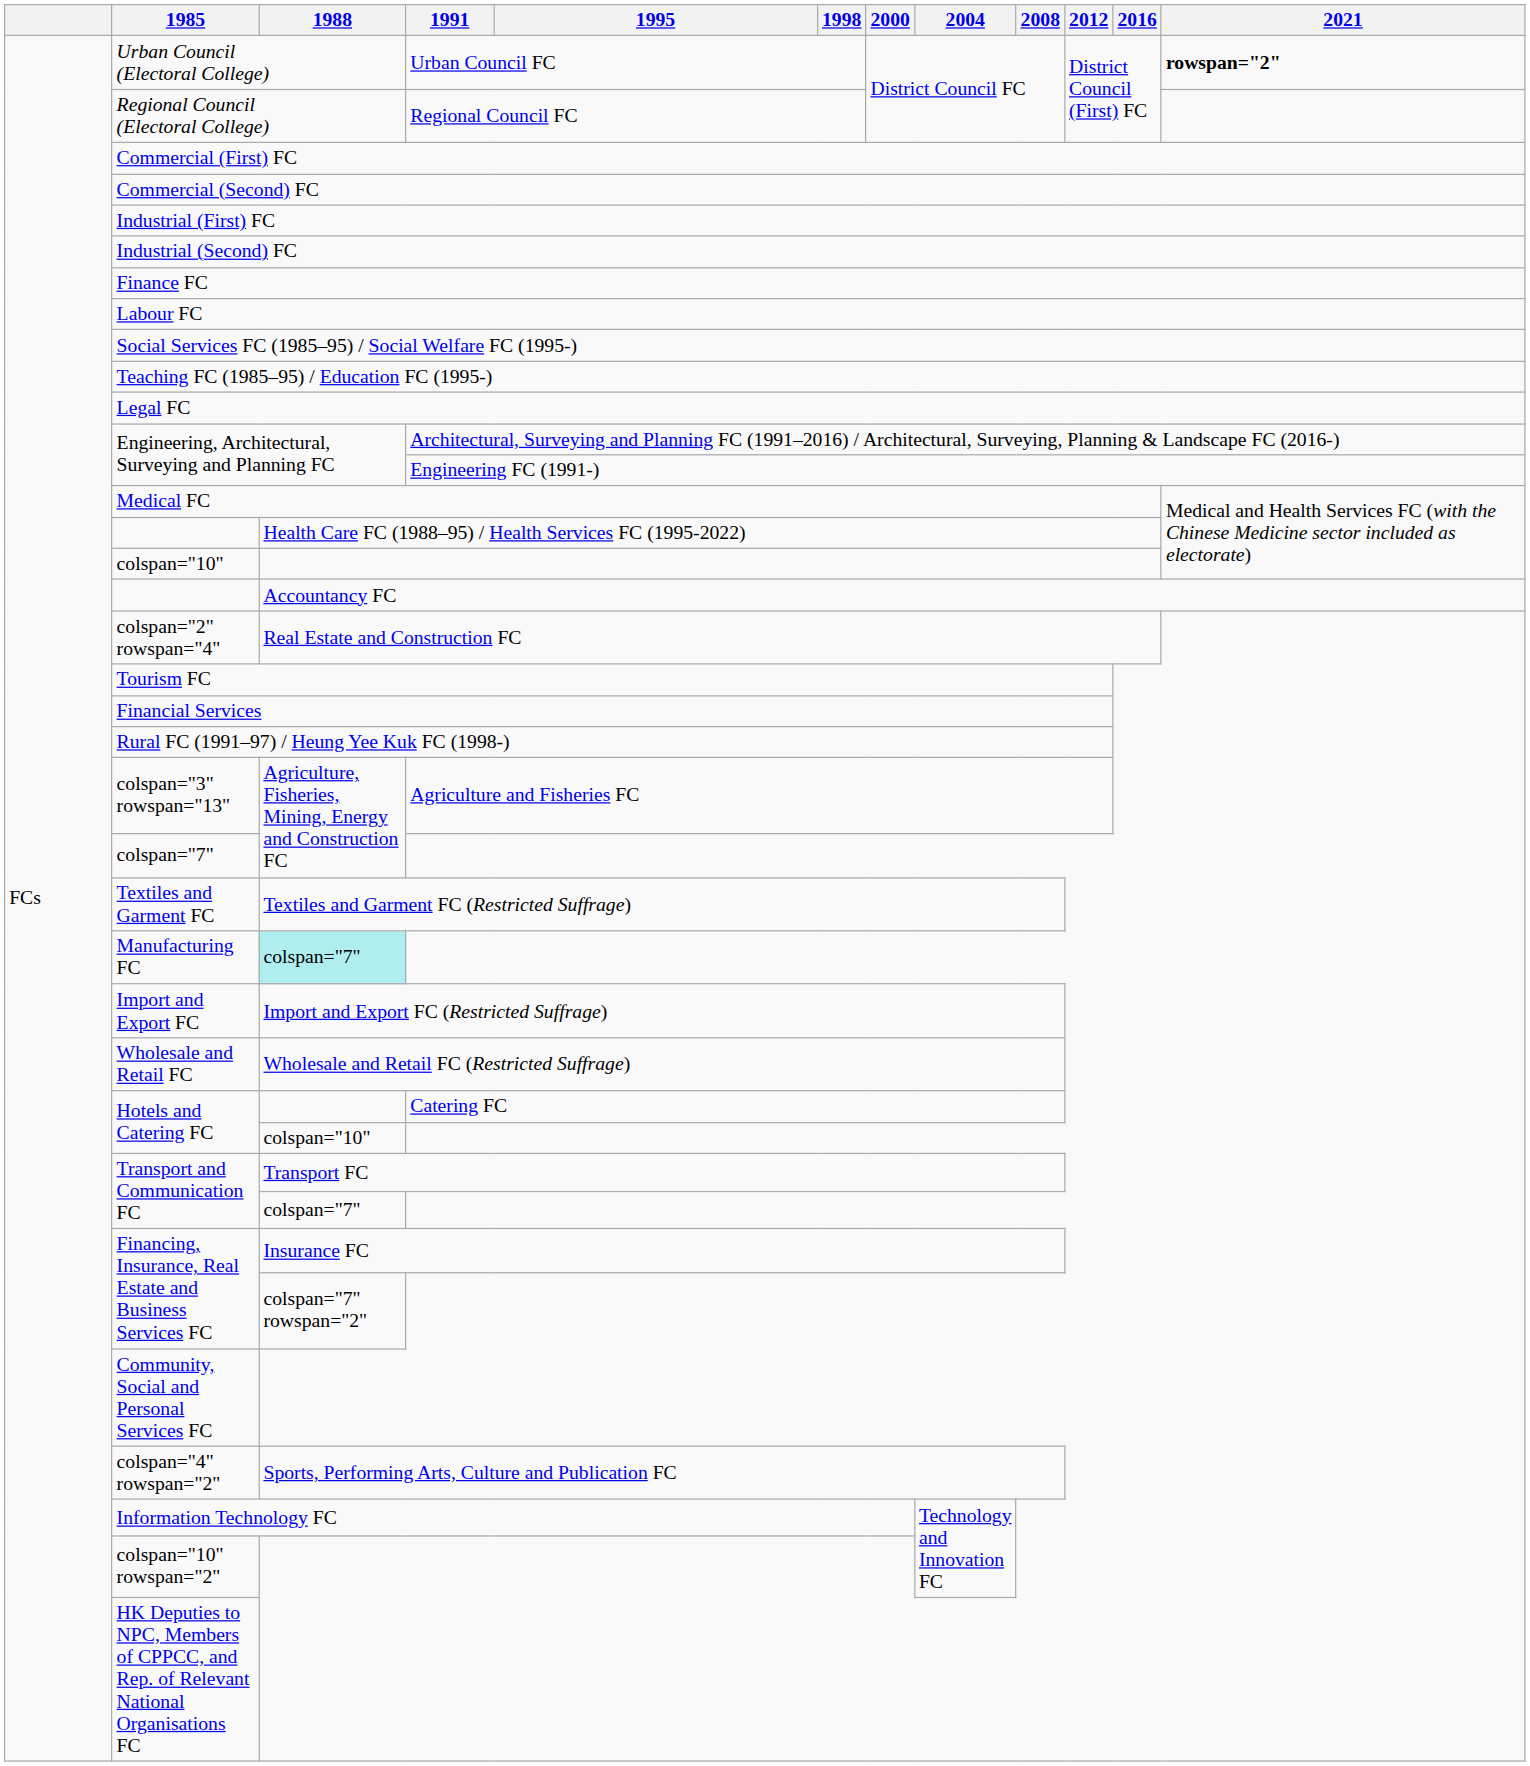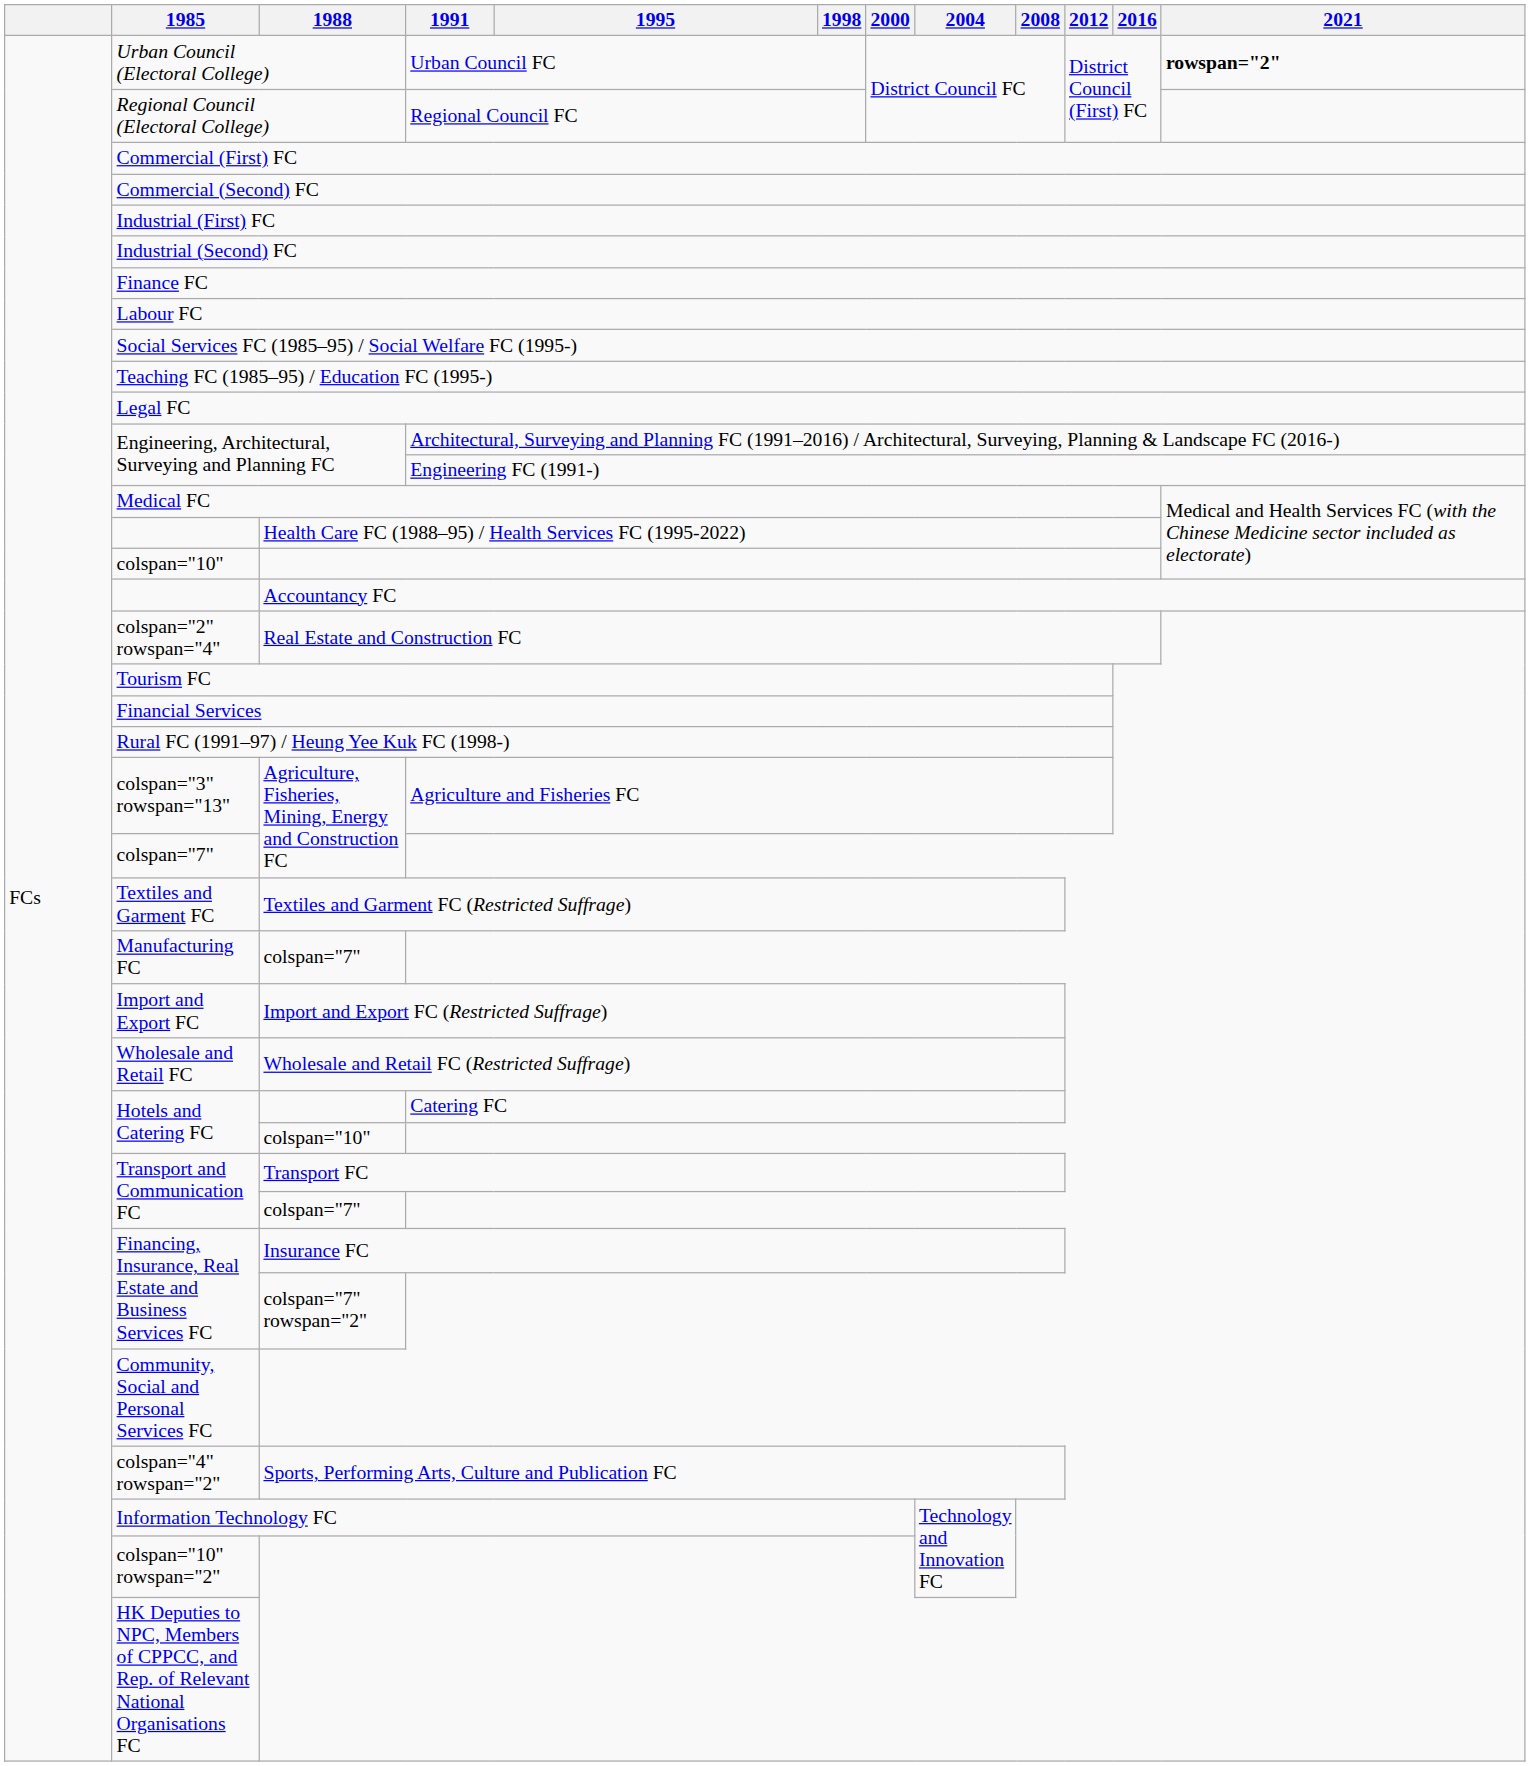(312, 957) paleturquoise background -> (312, 957) no background
